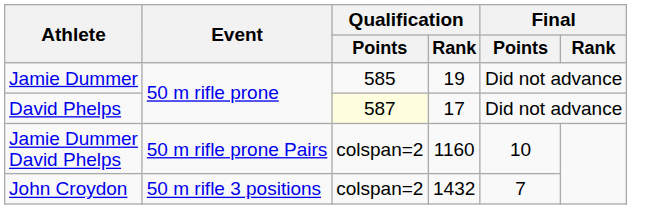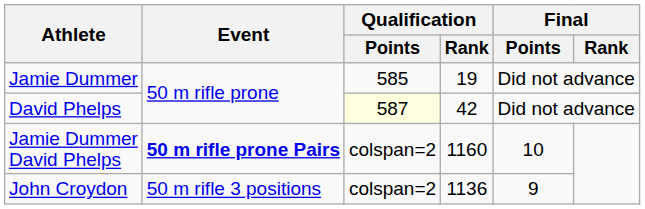(454, 108) 17 -> (467, 108) 42
(237, 149) normal -> (243, 149) bold
(454, 190) 1432 -> (467, 190) 1136
(521, 190) 7 -> (533, 190) 9
